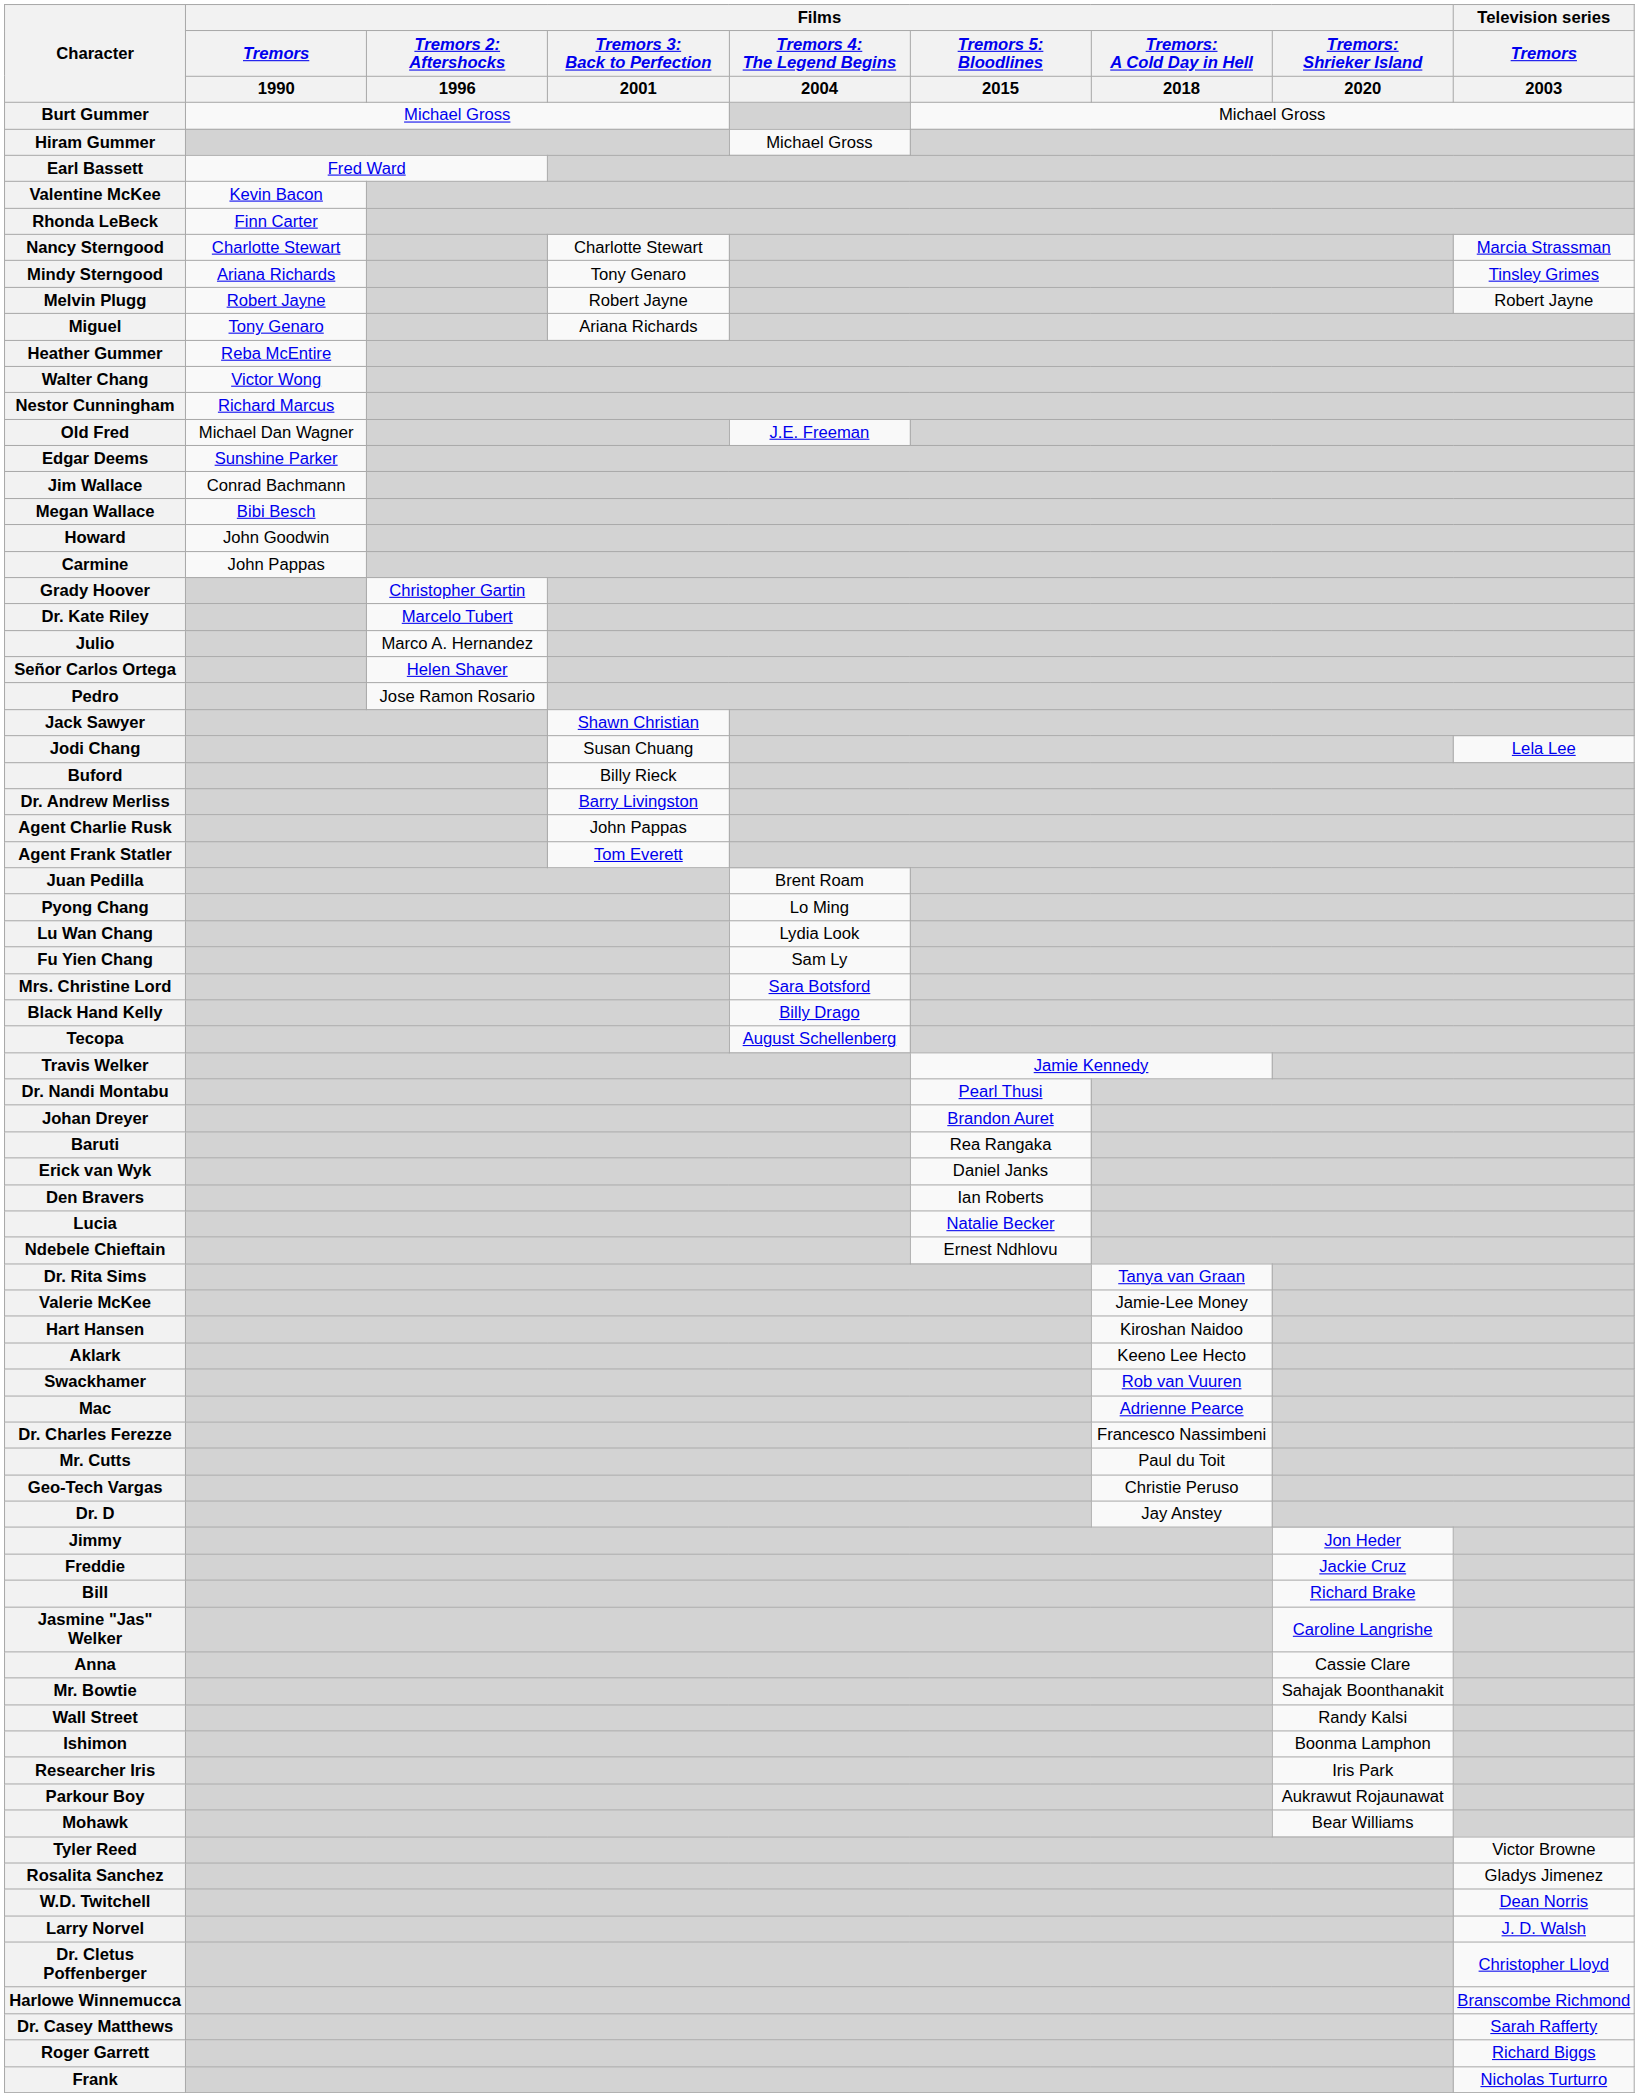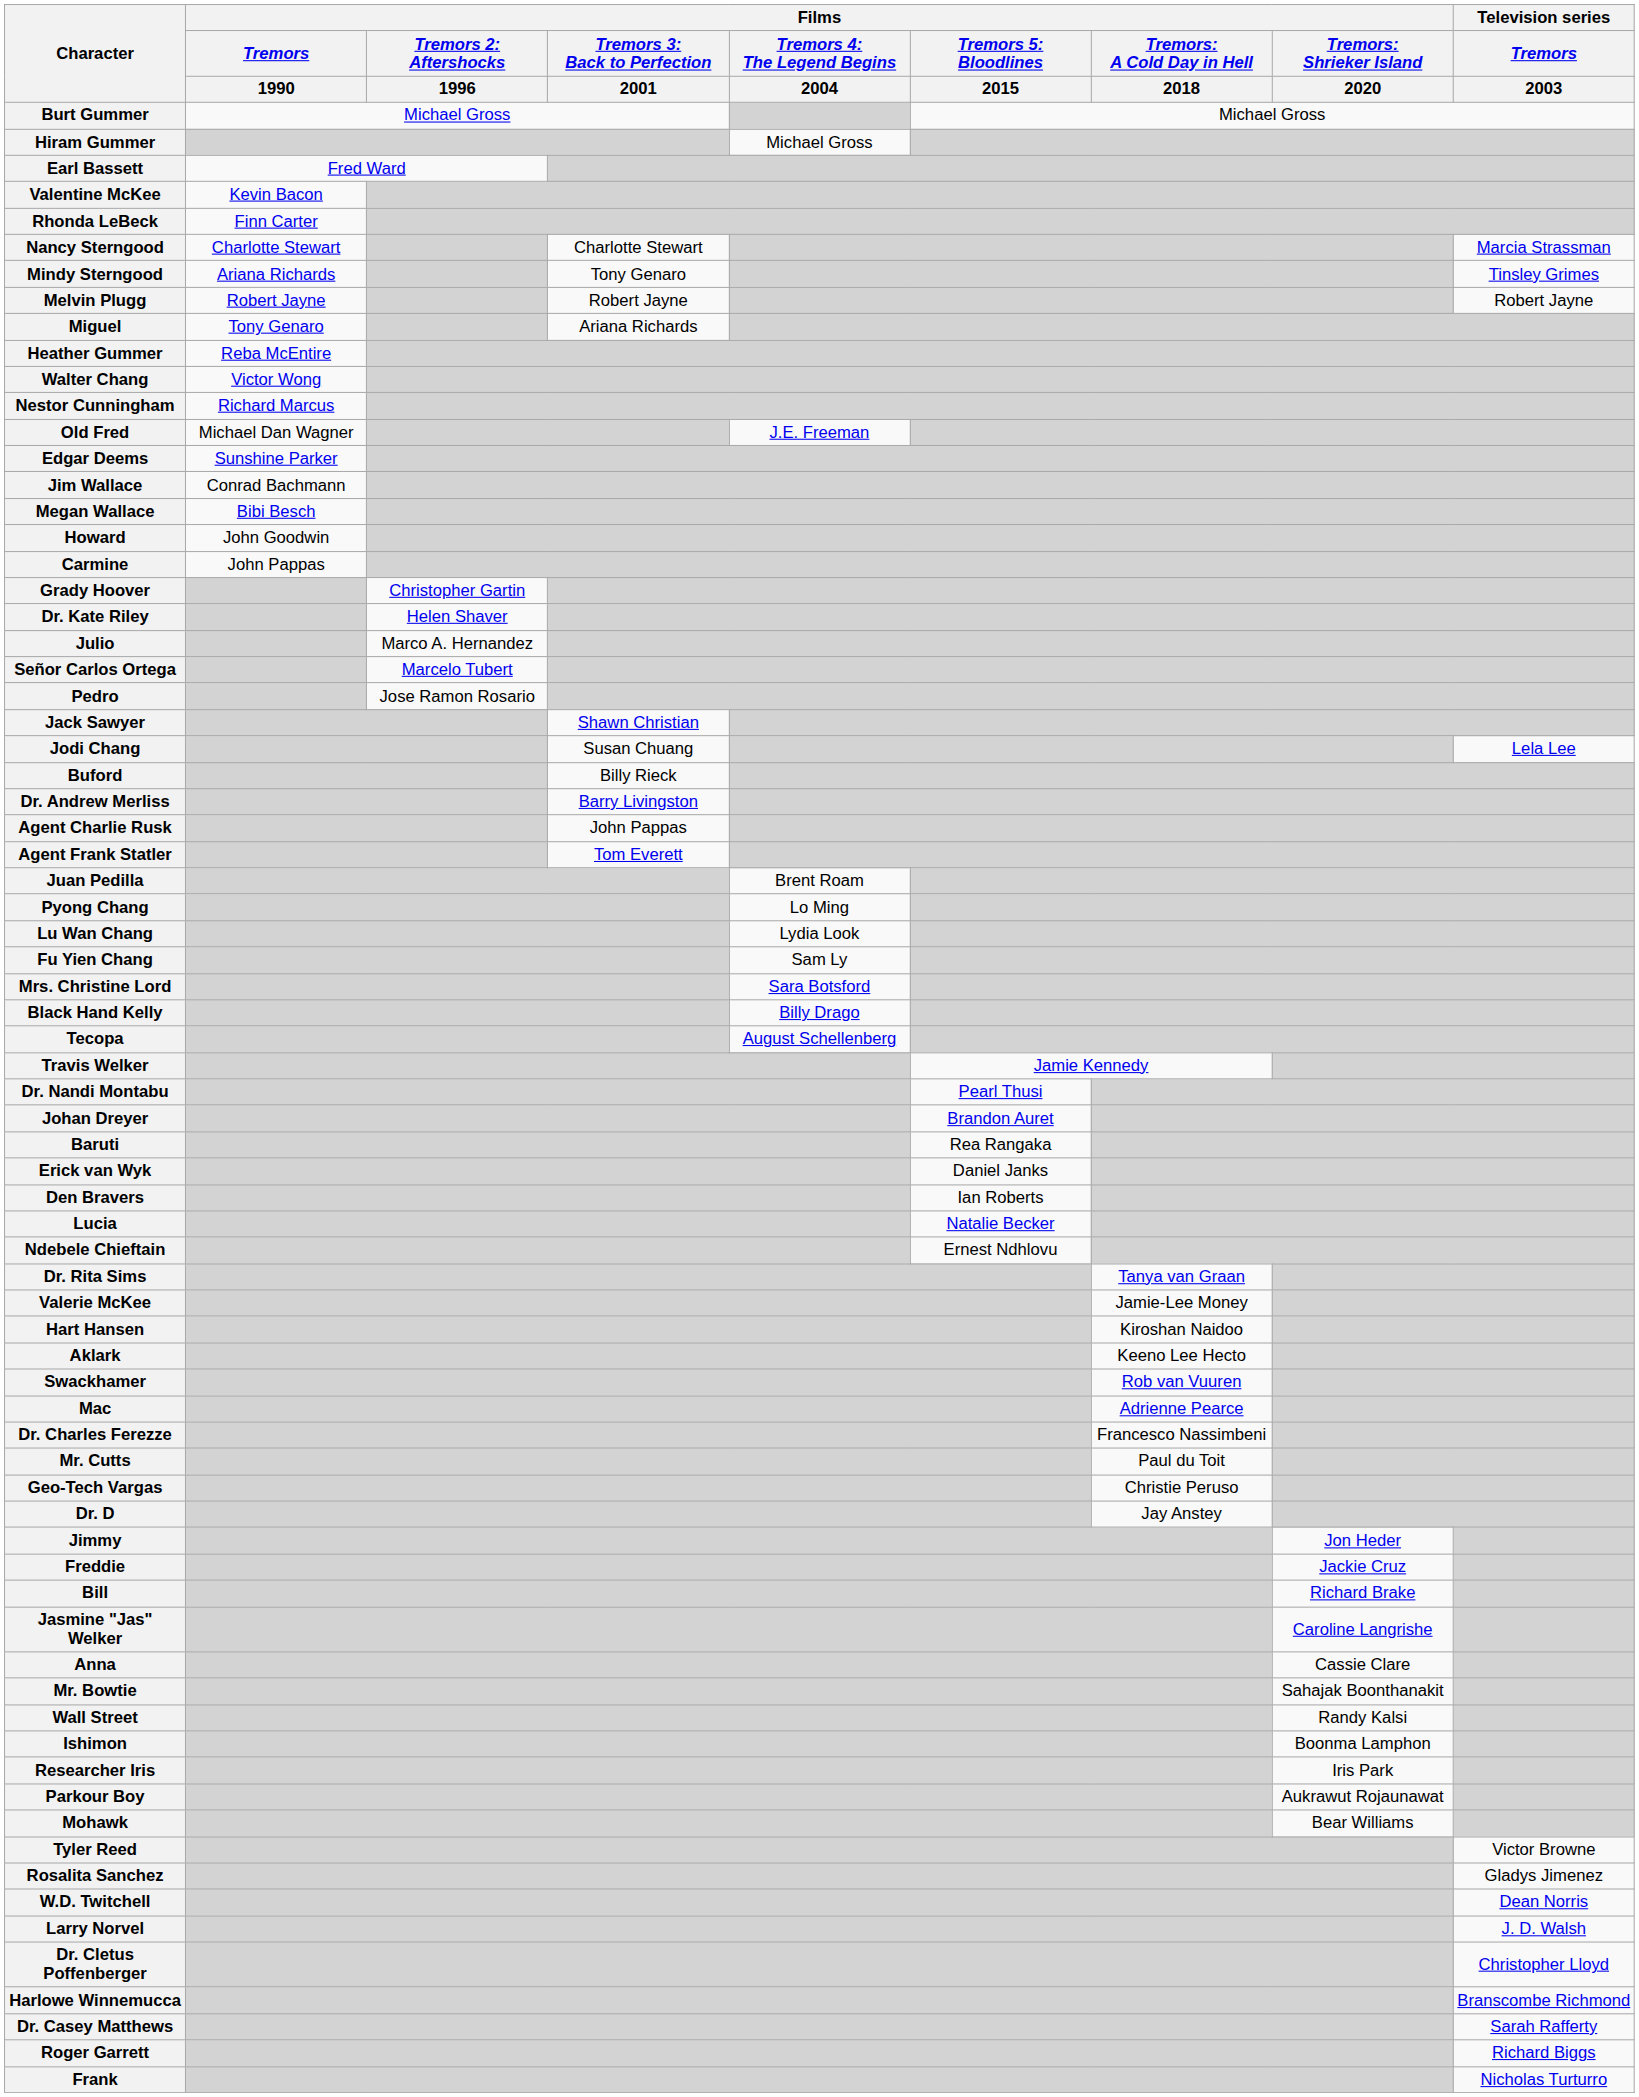(457, 616) Marcelo Tubert -> (457, 616) Helen Shaver
(457, 669) Helen Shaver -> (457, 669) Marcelo Tubert
